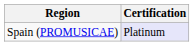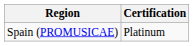(144, 31) lavender background -> (144, 31) no background
